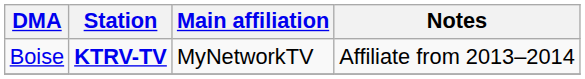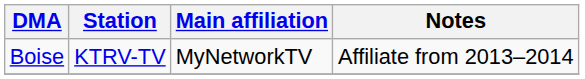(121, 56) bold -> (120, 56) normal
